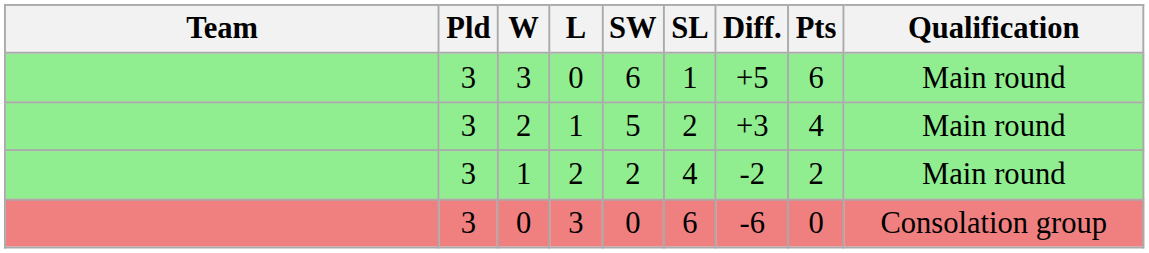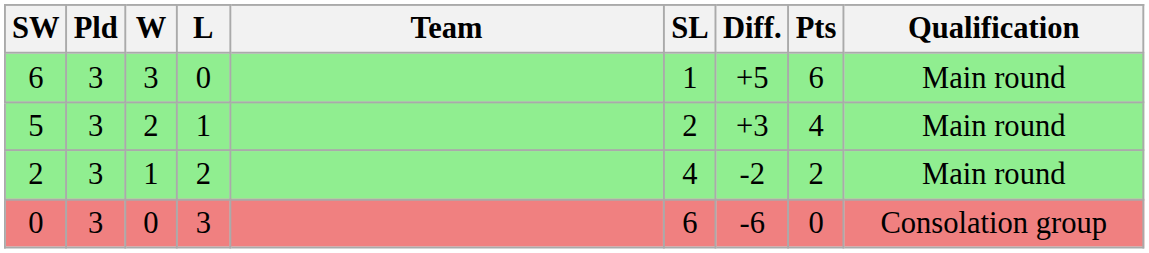columns swapped: (222, 28) <-> (633, 28)
